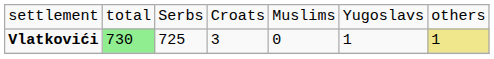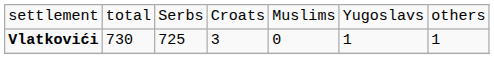(119, 41) lightgreen background -> (119, 41) no background
(436, 41) khaki background -> (436, 41) no background
